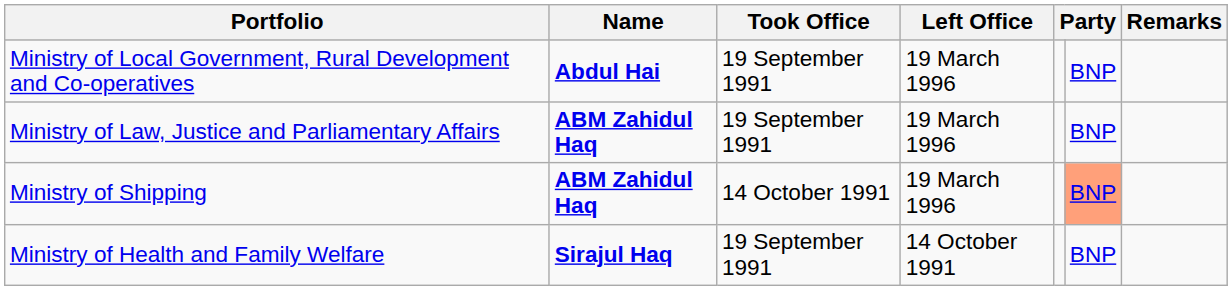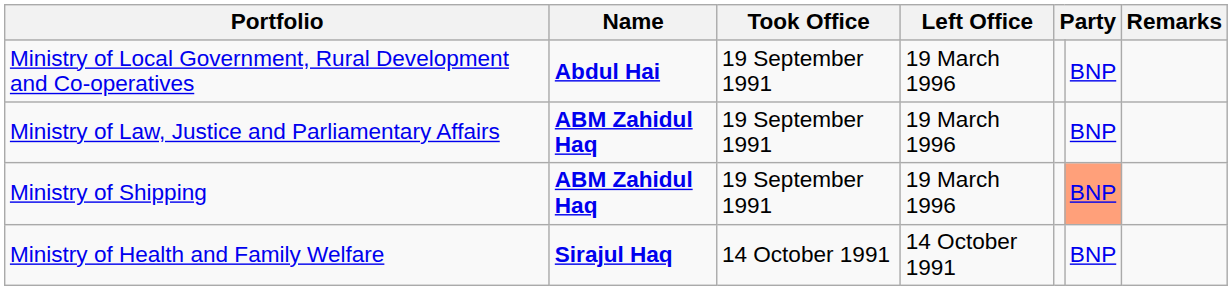(806, 193) 14 October 1991 -> (793, 193) 19 September 1991
(793, 254) 19 September 1991 -> (806, 254) 14 October 1991
